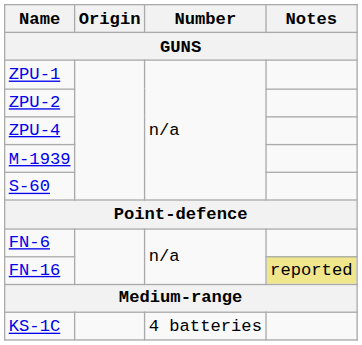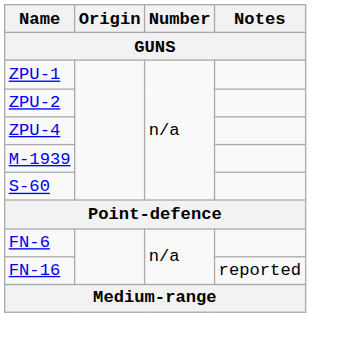(311, 270) khaki background -> (260, 270) no background
- row: (34, 326)
